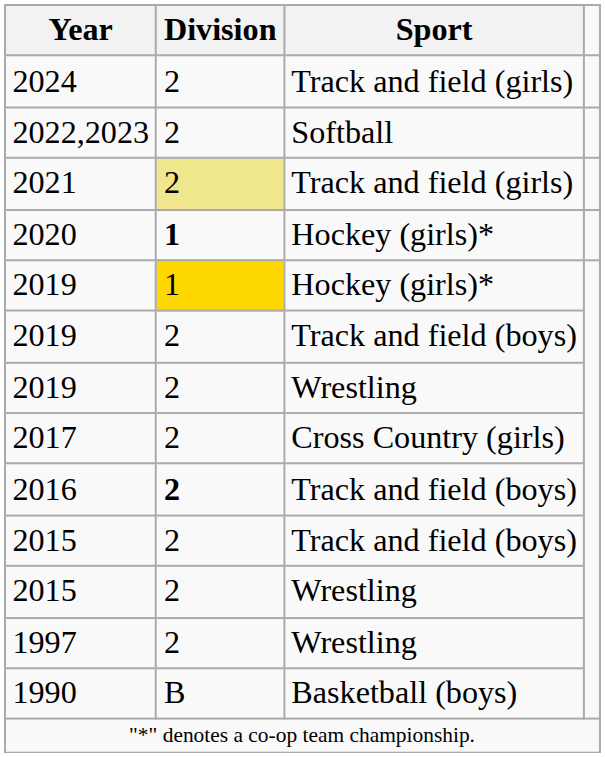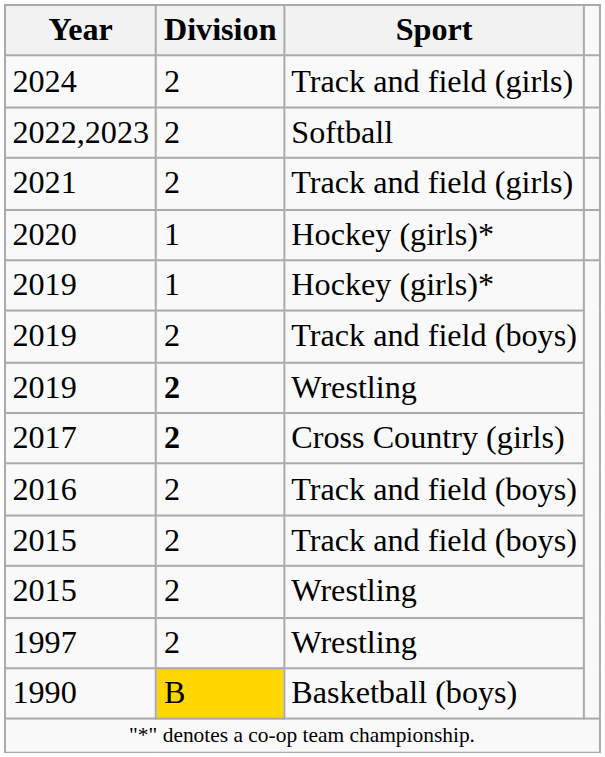(172, 183) khaki background -> (172, 183) no background
(172, 234) bold -> (172, 234) normal
(172, 285) gold background -> (172, 285) no background
(172, 387) normal -> (172, 387) bold
(172, 438) normal -> (172, 438) bold
(172, 489) bold -> (172, 489) normal
(175, 693) no background -> (175, 693) gold background
